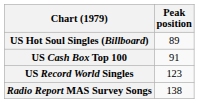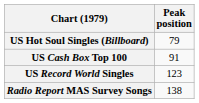(174, 40) 89 -> (174, 40) 79
